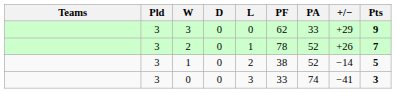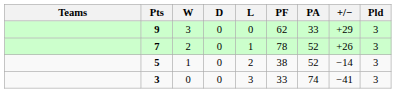columns swapped: (157, 12) <-> (376, 12)
